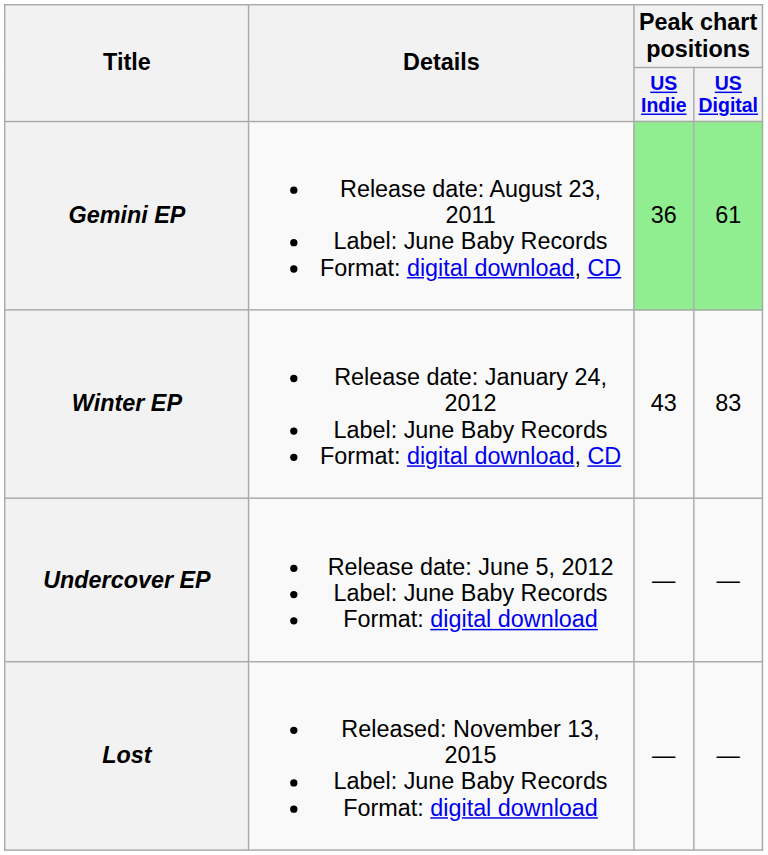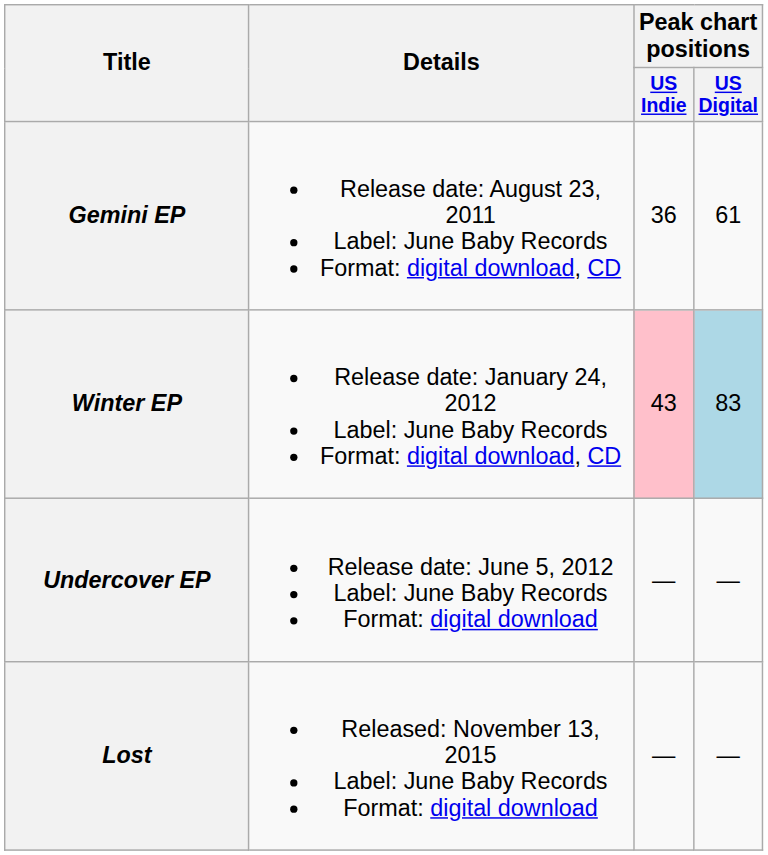(664, 215) lightgreen background -> (664, 215) no background
(728, 215) lightgreen background -> (728, 215) no background
(664, 404) no background -> (664, 404) pink background
(728, 404) no background -> (728, 404) lightblue background
